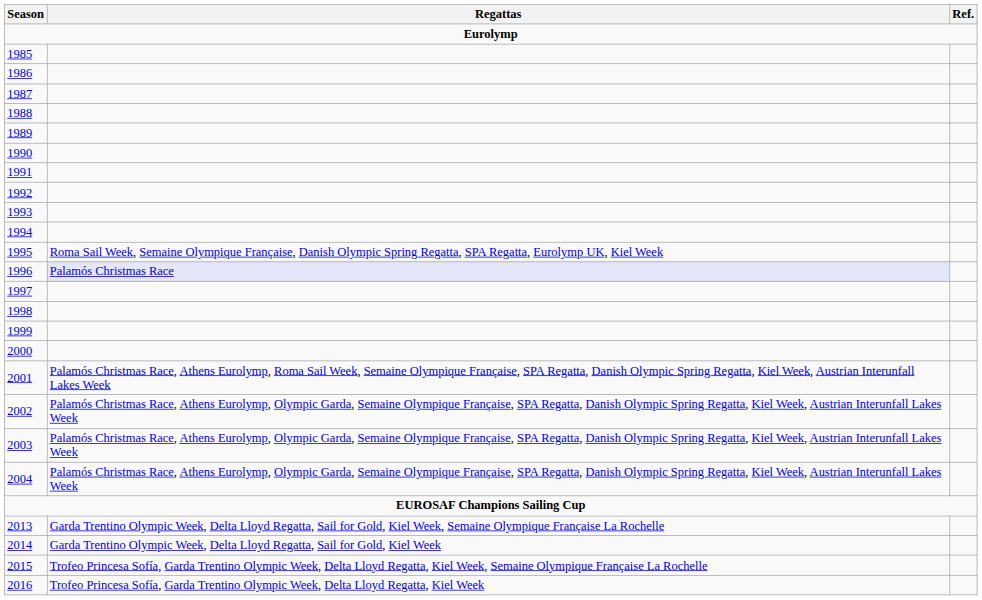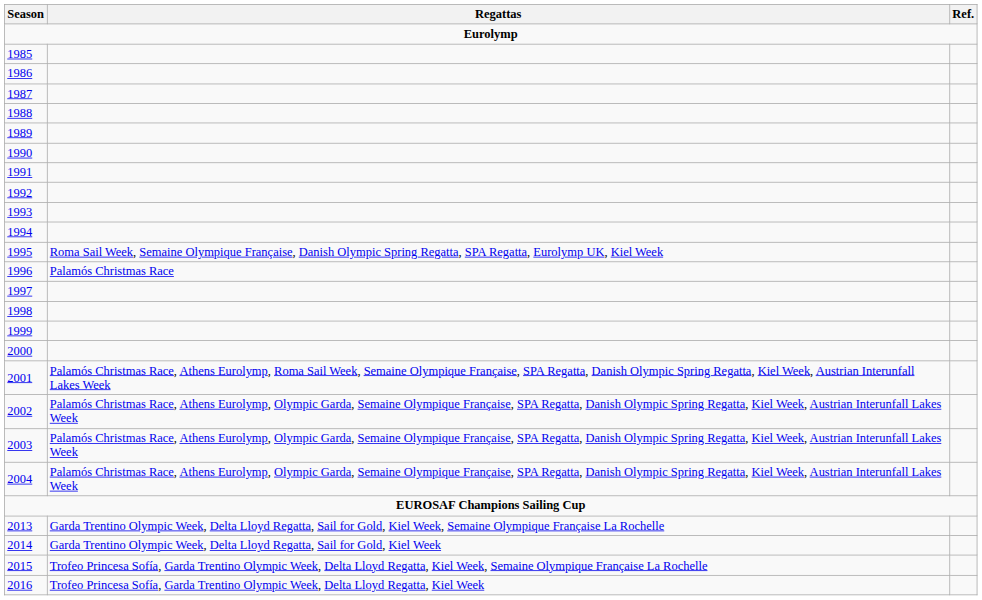(112, 271) lavender background -> (112, 271) no background
